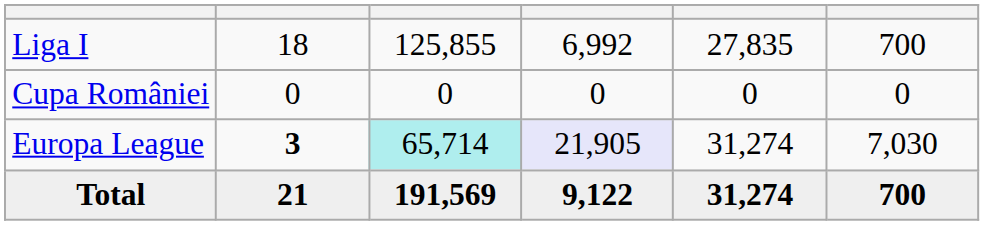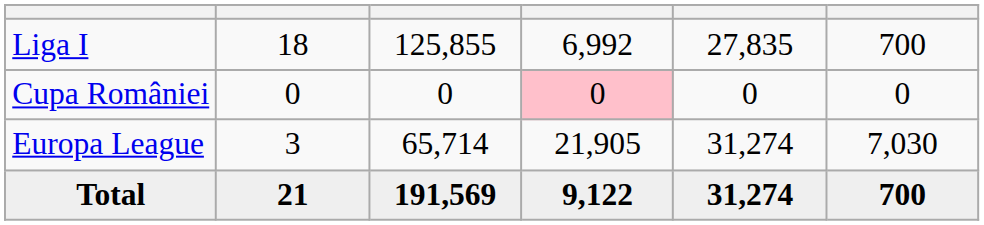(598, 94) no background -> (598, 94) pink background
(293, 144) bold -> (293, 144) normal
(445, 144) paleturquoise background -> (445, 144) no background
(598, 144) lavender background -> (598, 144) no background
